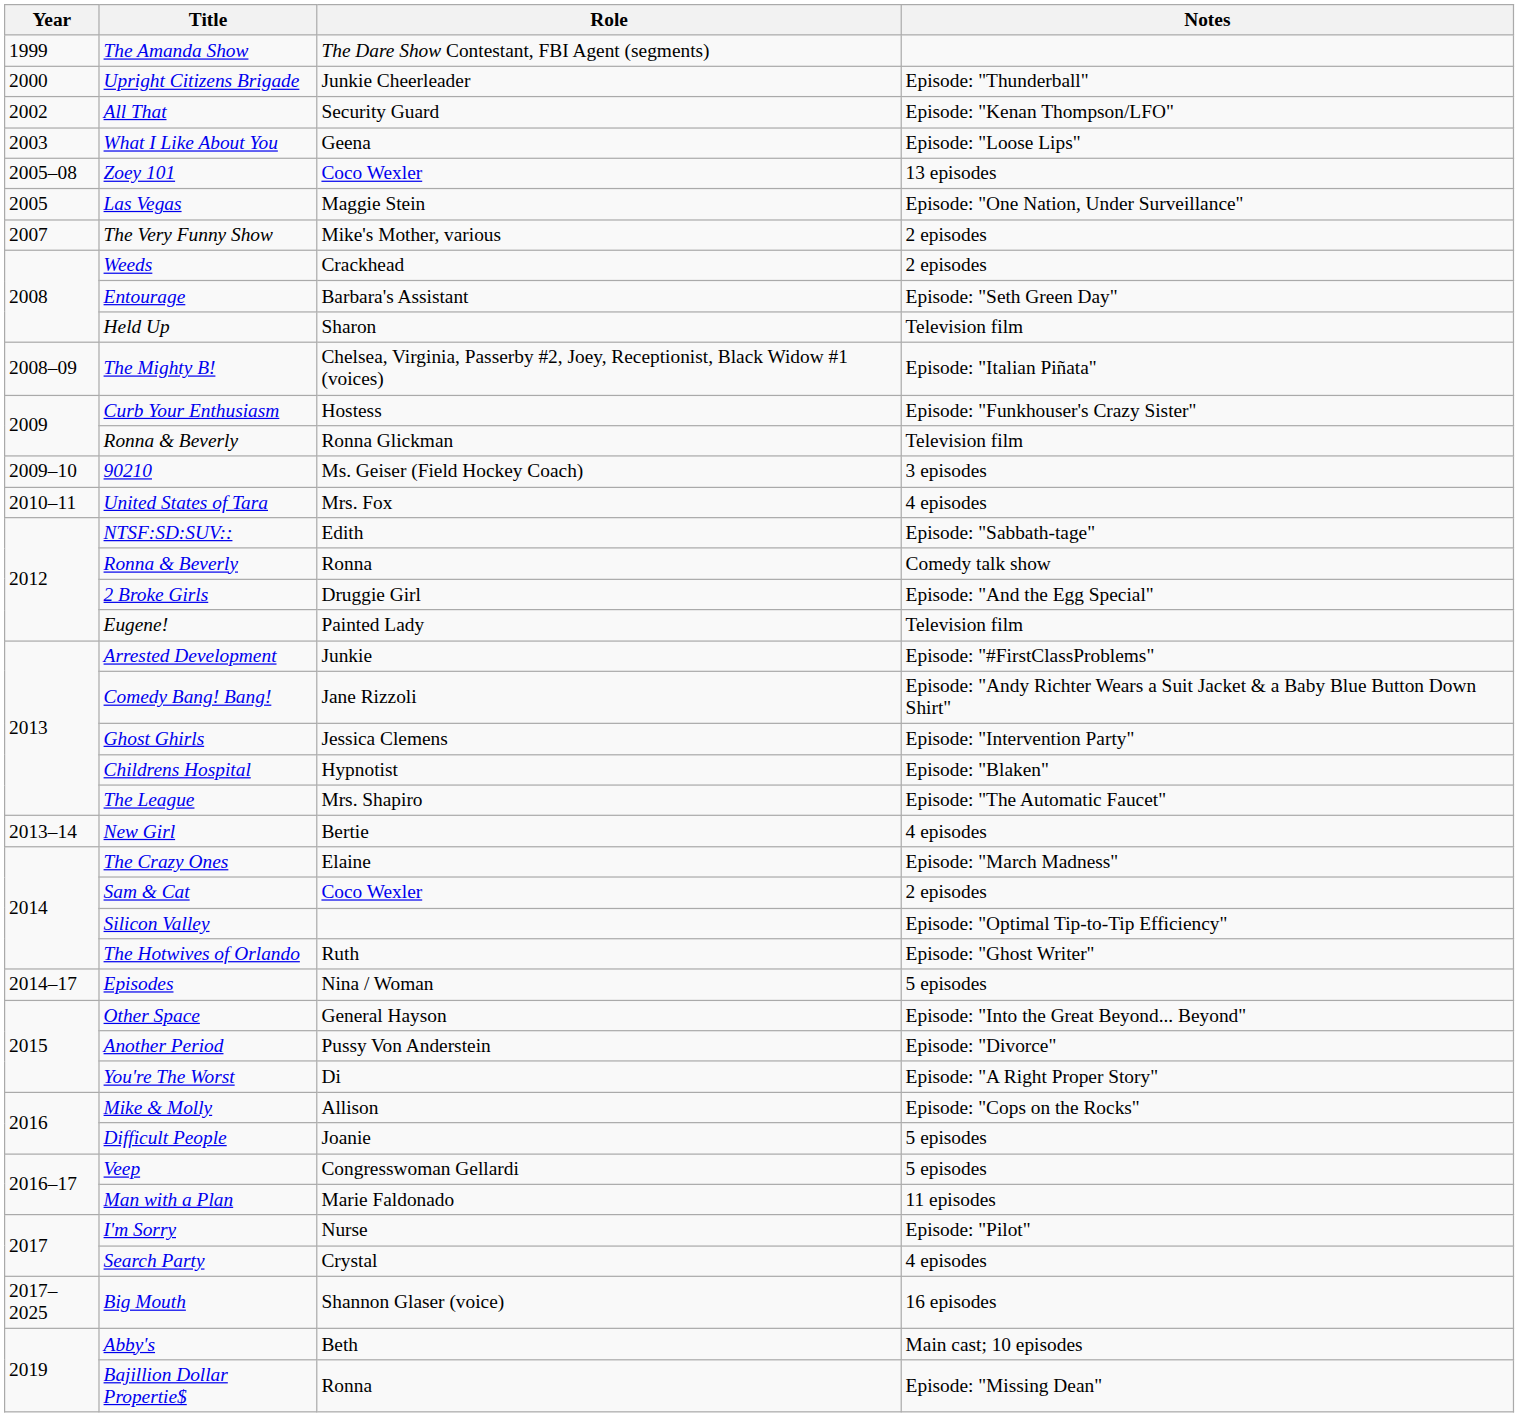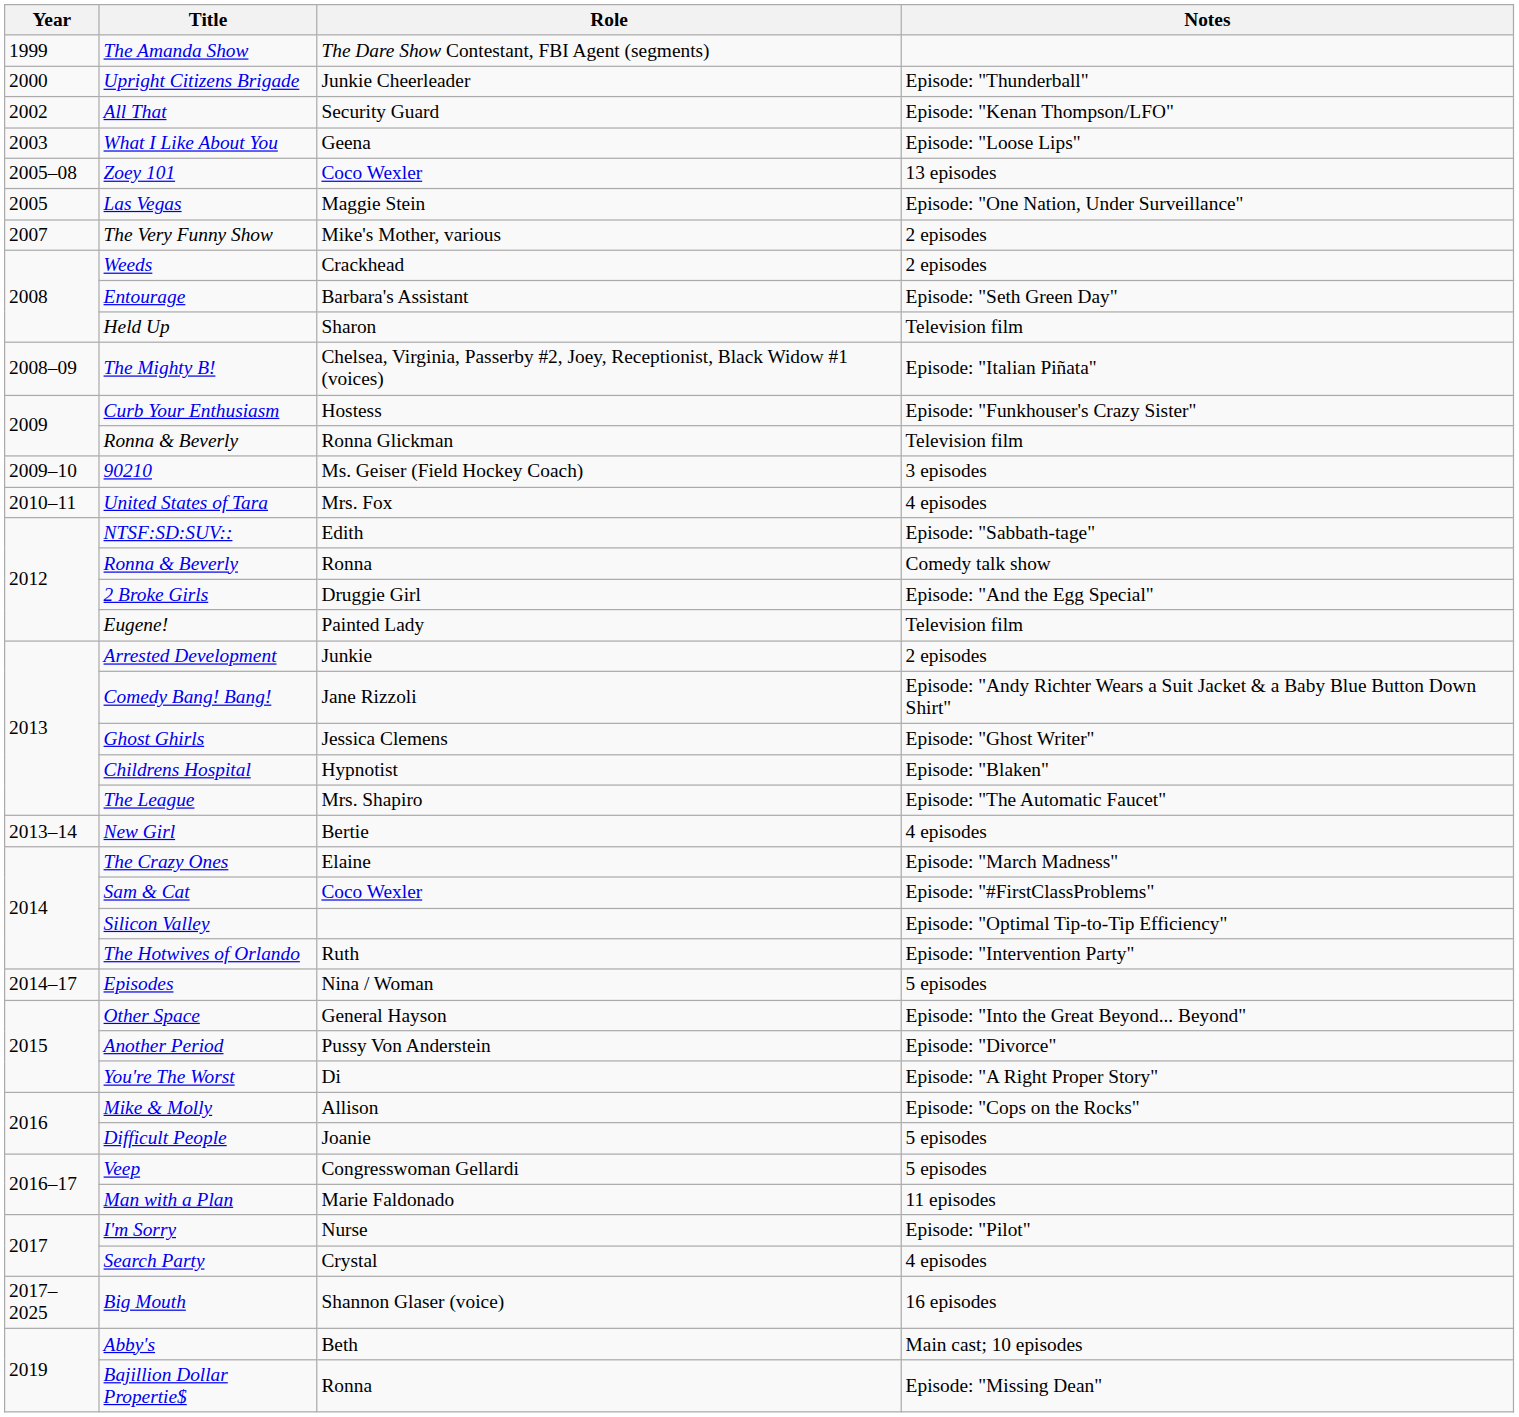(1030, 655) Episode: "#FirstClassProblems" -> (946, 655) 2 episodes
(1020, 738) Episode: "Intervention Party" -> (1000, 738) Episode: "Ghost Writer"
(946, 892) 2 episodes -> (1030, 892) Episode: "#FirstClassProblems"
(1000, 953) Episode: "Ghost Writer" -> (1020, 953) Episode: "Intervention Party"
